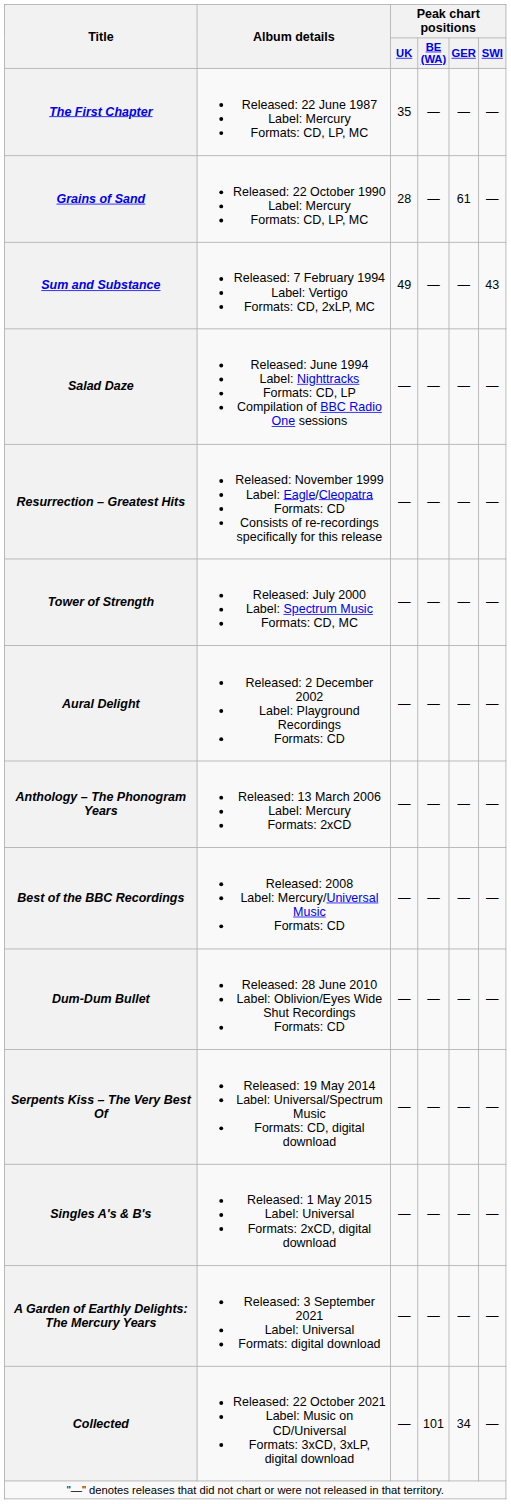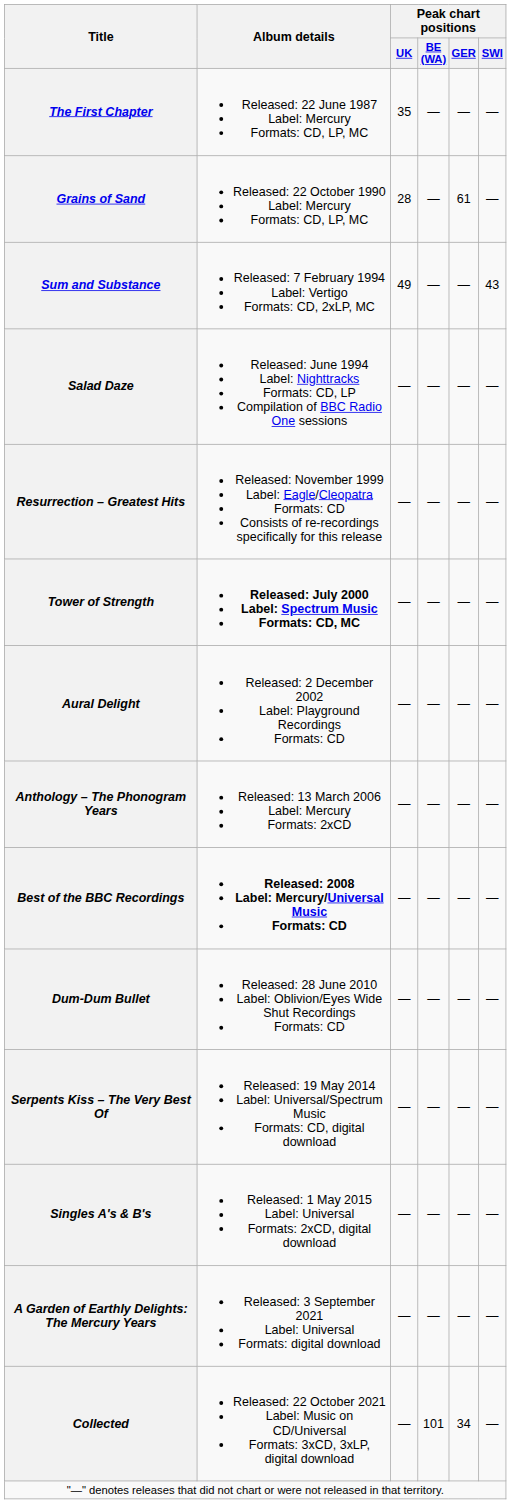(294, 609) normal -> (294, 609) bold
(294, 905) normal -> (294, 905) bold
